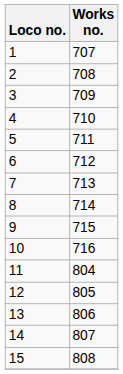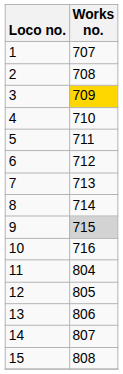(84, 96) no background -> (84, 96) gold background
(84, 227) no background -> (84, 227) lightgrey background
